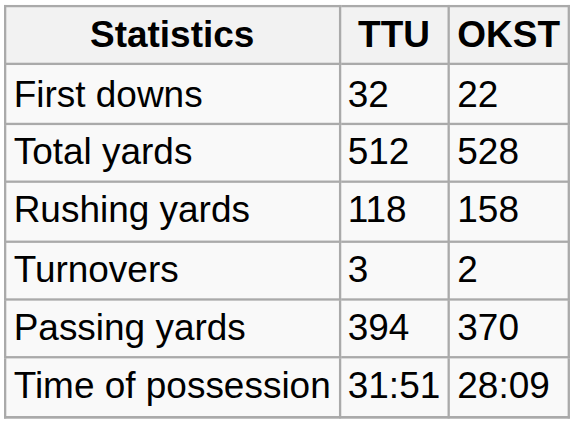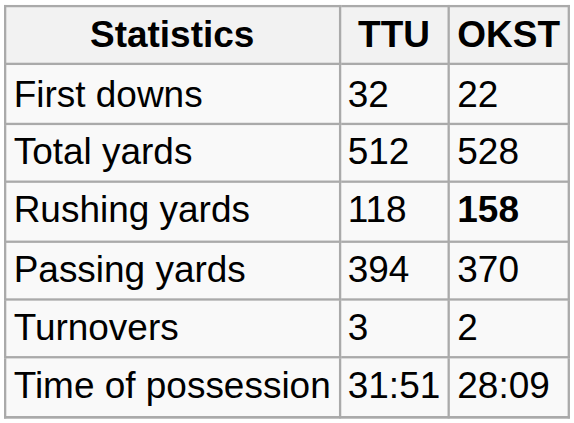(488, 210) normal -> (488, 210) bold
rows swapped: (130, 327) <-> (96, 269)
